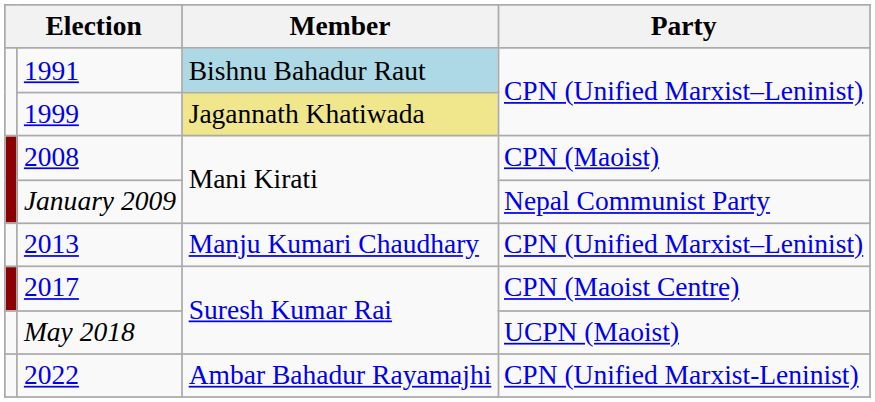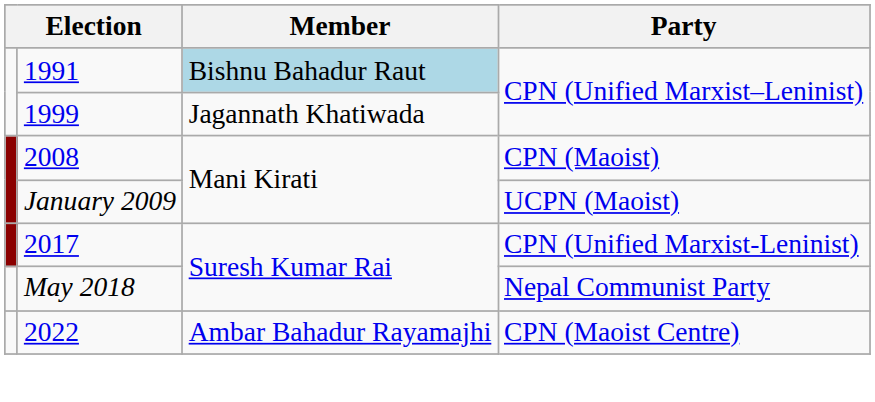(307, 113) khaki background -> (307, 113) no background
(637, 200) Nepal Communist Party -> (592, 200) UCPN (Maoist)
- row: (51, 244)
(622, 288) CPN (Maoist Centre) -> (681, 244) CPN (Unified Marxist-Leninist)
(592, 331) UCPN (Maoist) -> (637, 288) Nepal Communist Party
(681, 375) CPN (Unified Marxist-Leninist) -> (622, 331) CPN (Maoist Centre)
